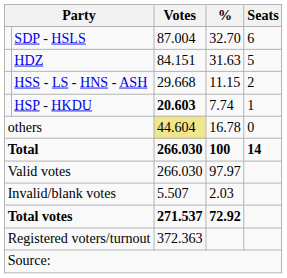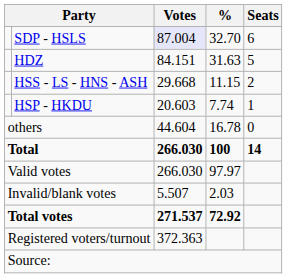(176, 37) no background -> (176, 37) lavender background
(176, 104) bold -> (176, 104) normal
(176, 127) khaki background -> (176, 127) no background
